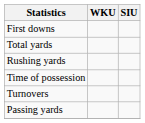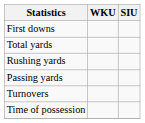rows swapped: (35, 110) <-> (46, 77)
